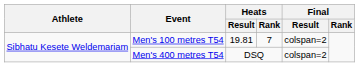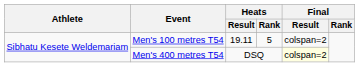(241, 40) 19.81 -> (241, 40) 19.11
(269, 40) 7 -> (269, 40) 5
(305, 55) no background -> (305, 55) lightyellow background
